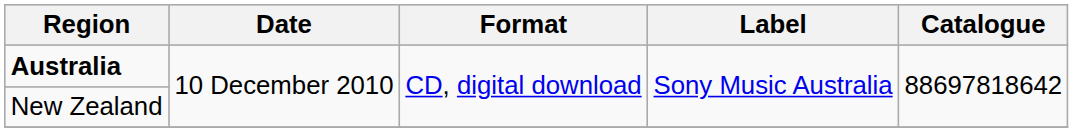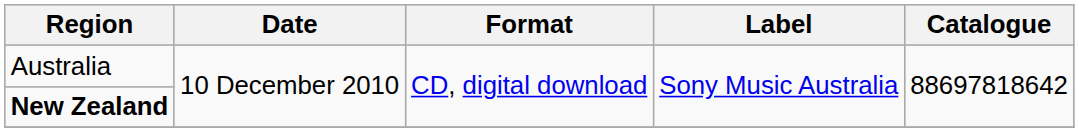(66, 65) bold -> (61, 65) normal
(87, 106) normal -> (89, 106) bold
